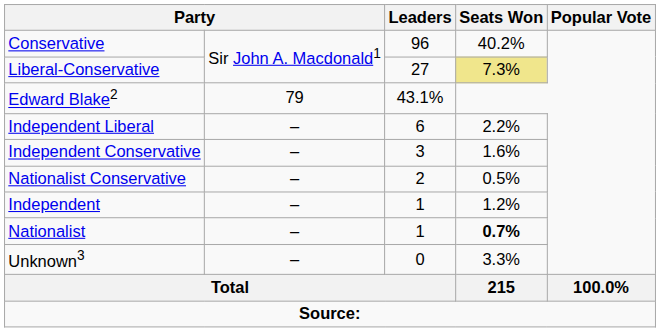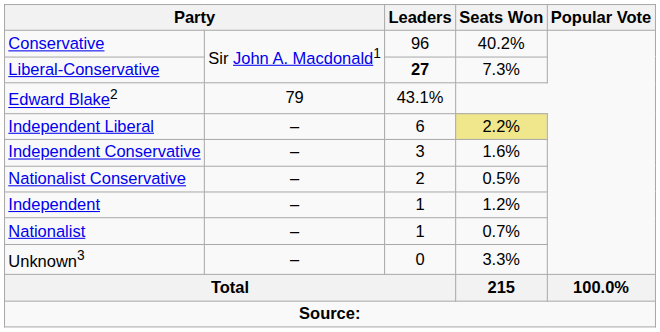(420, 69) normal -> (420, 69) bold
(501, 69) khaki background -> (501, 69) no background
(501, 126) no background -> (501, 126) khaki background
(501, 231) bold -> (501, 231) normal
